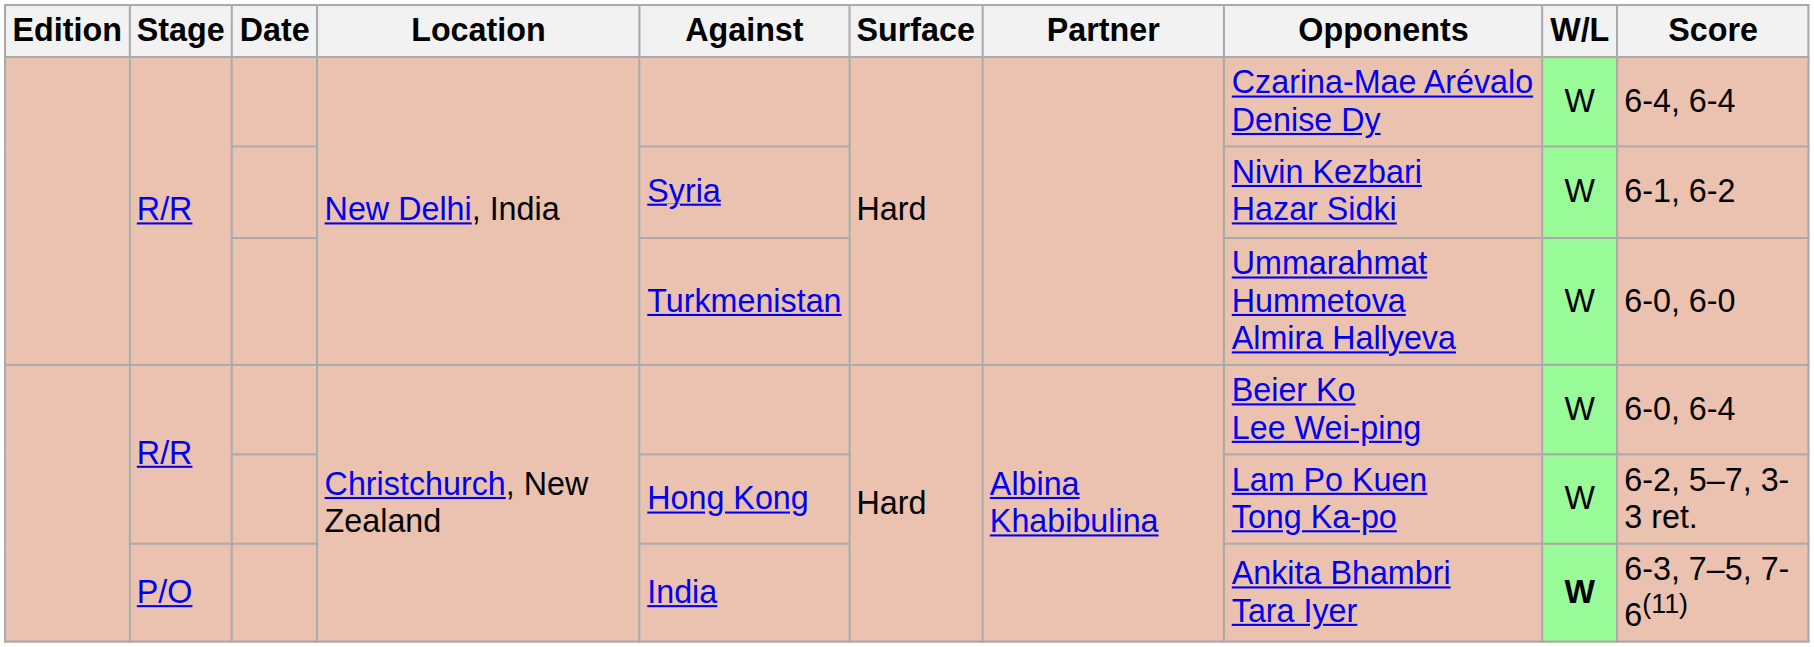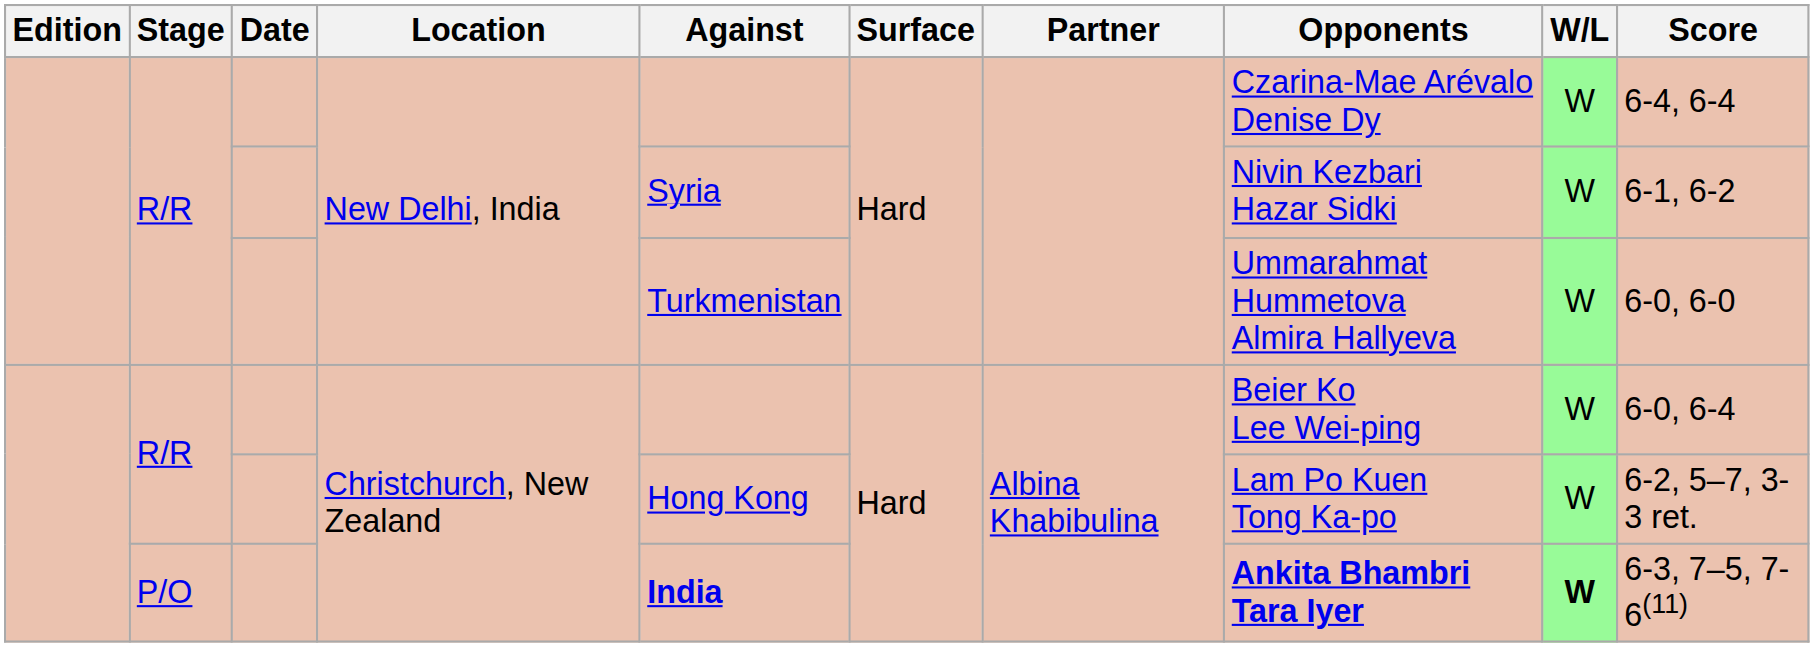(682, 592) normal -> (685, 592) bold
(1341, 592) normal -> (1351, 592) bold
